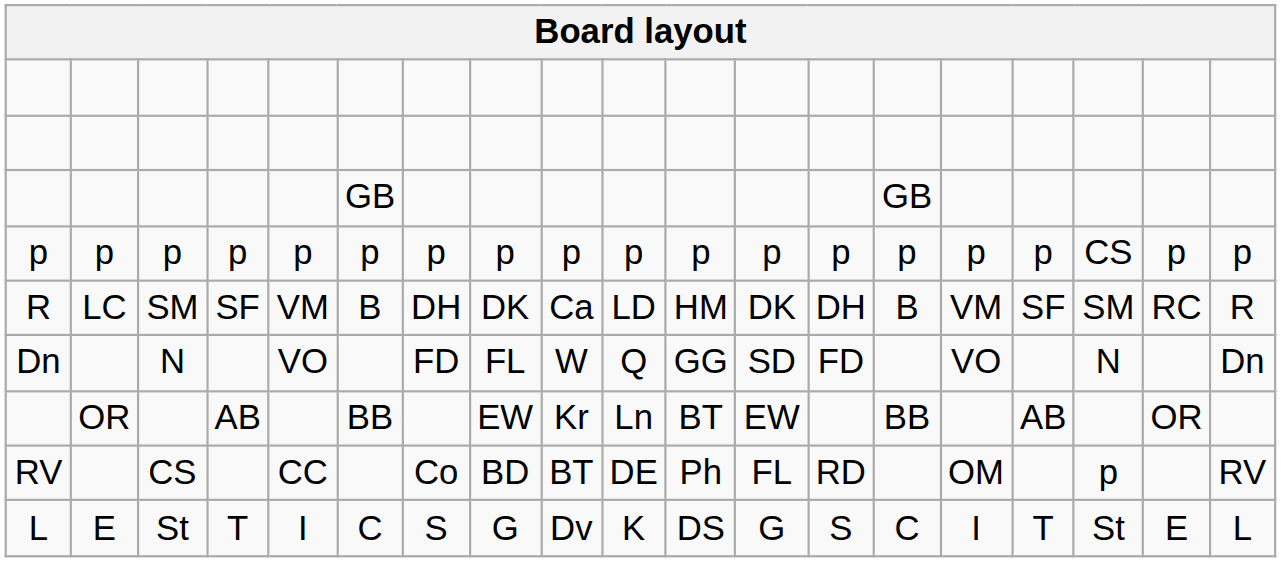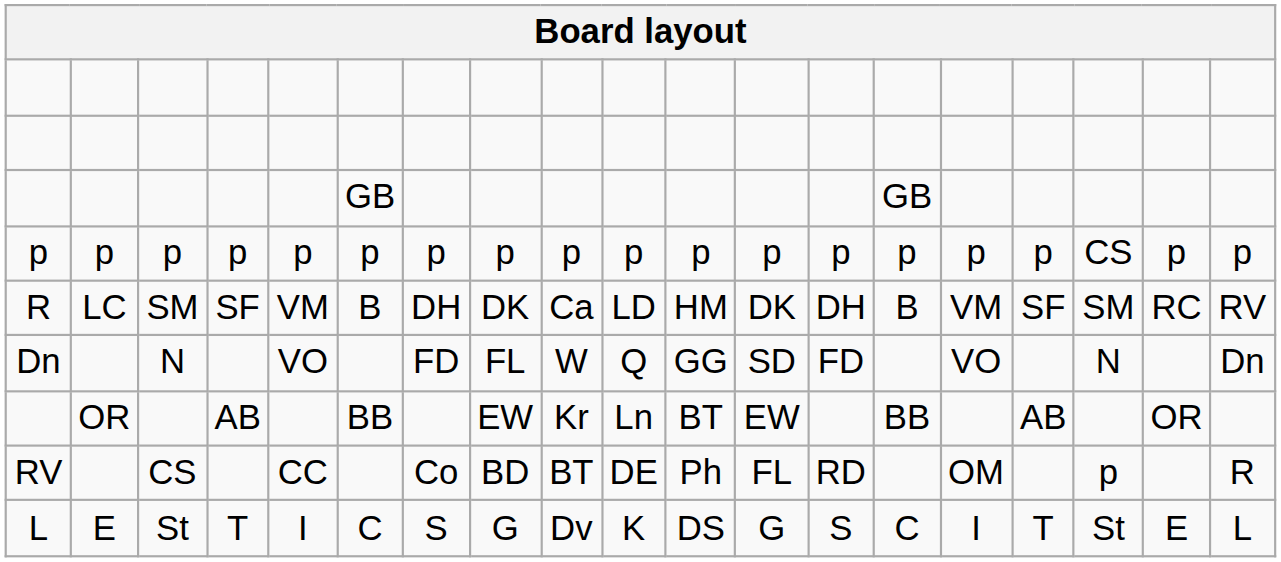(1242, 307) R -> (1242, 307) RV
(1242, 472) RV -> (1242, 472) R
